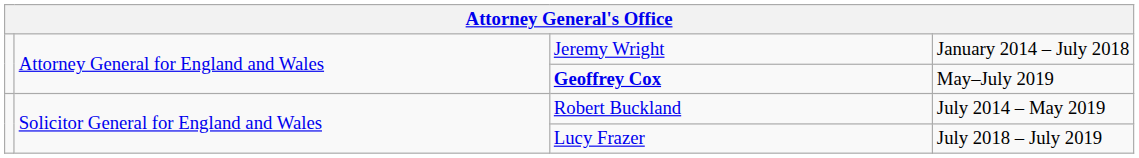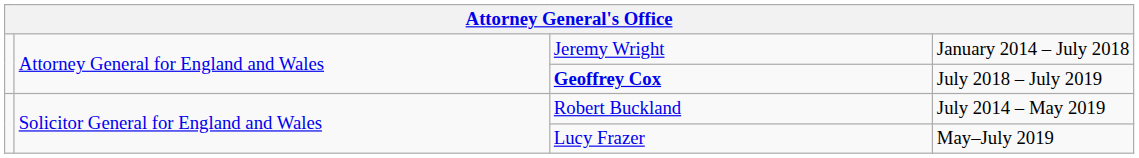(995, 78) May–July 2019 -> (1020, 78) July 2018 – July 2019
(1020, 138) July 2018 – July 2019 -> (995, 138) May–July 2019
